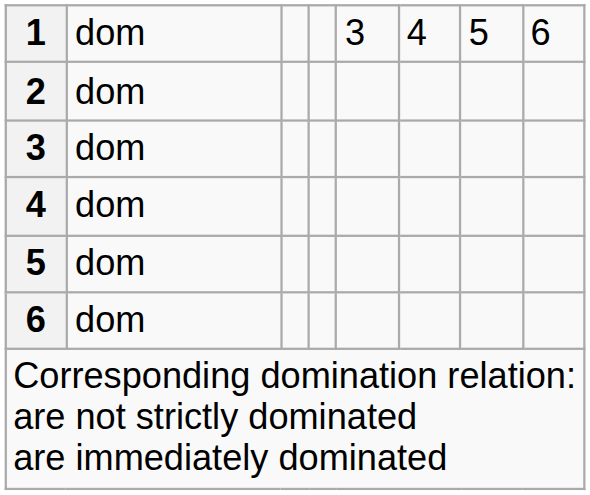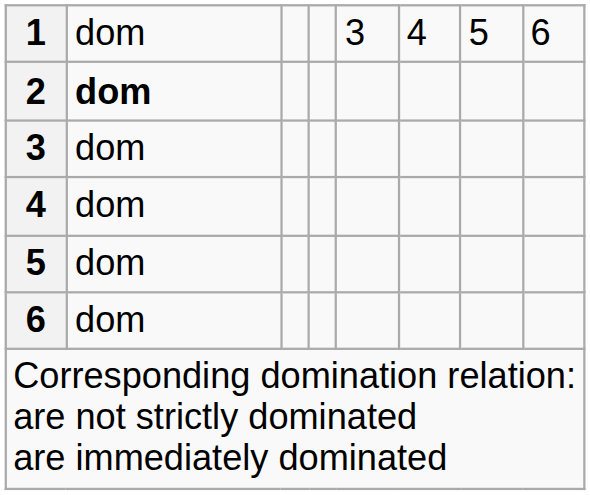(110, 90) normal -> (113, 90) bold
